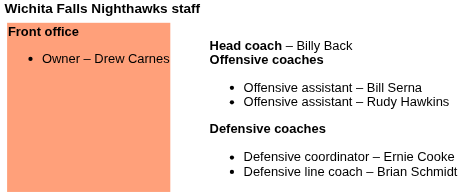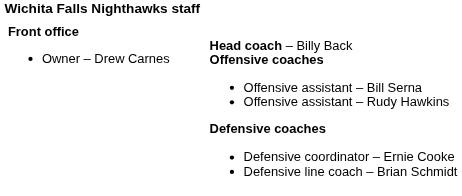(89, 45) lightsalmon background -> (89, 45) no background
